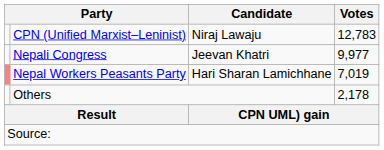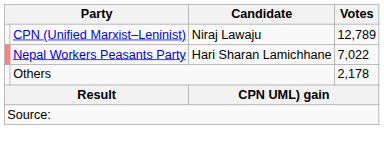(357, 34) 12,783 -> (357, 34) 12,789
- row: (60, 54)
(353, 74) 7,019 -> (353, 54) 7,022
